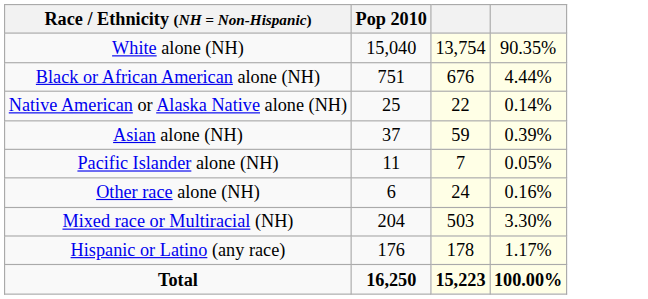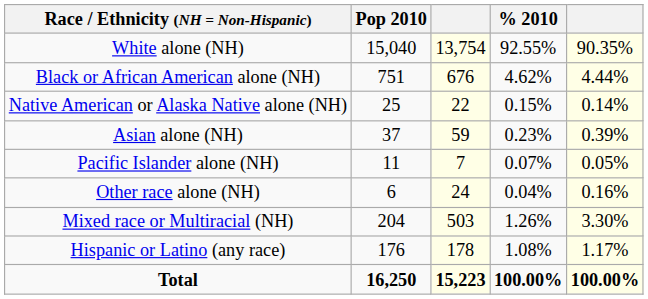+ column: (528, 18)
